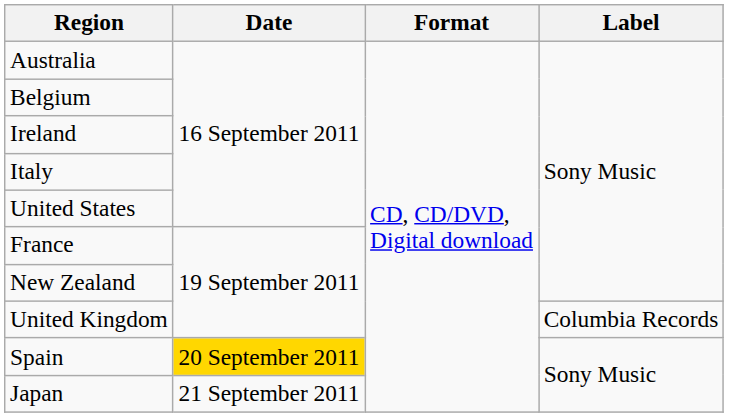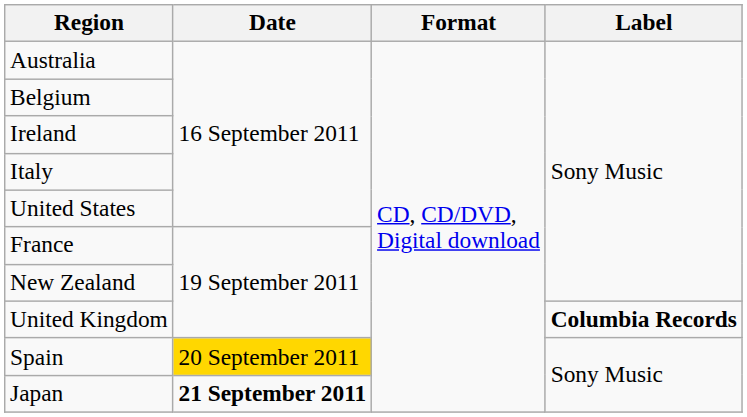(631, 319) normal -> (644, 319) bold
(269, 393) normal -> (272, 393) bold
